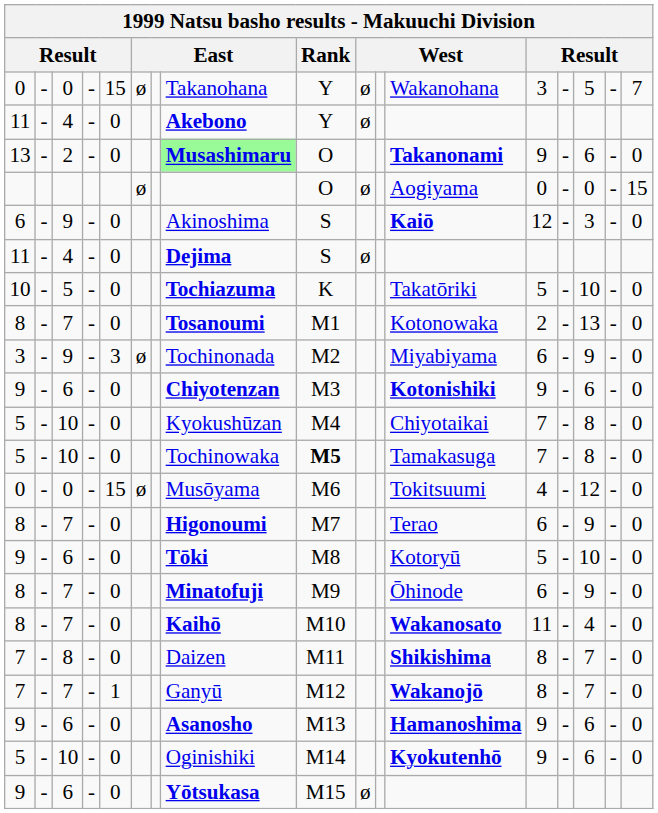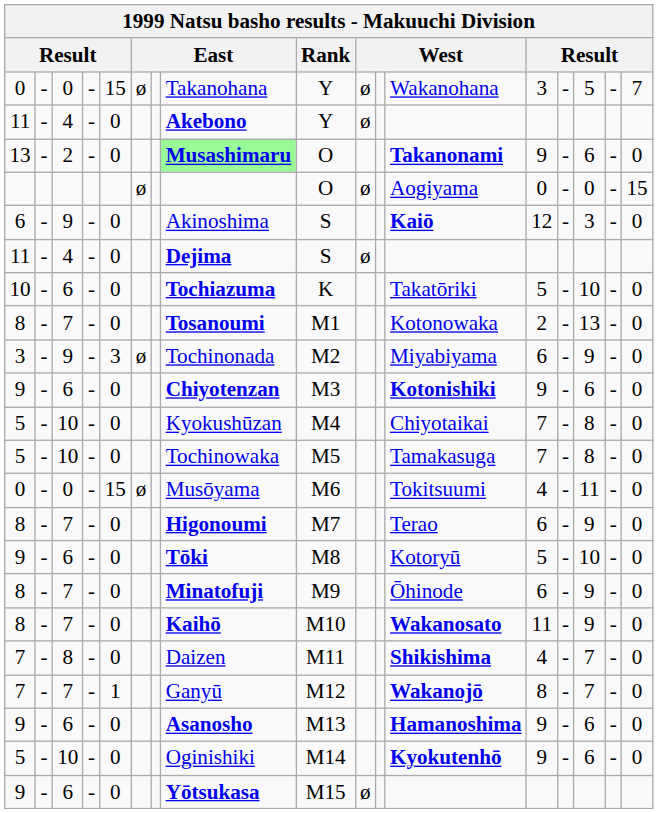(68, 289) 5 -> (68, 289) 6
(326, 456) bold -> (326, 456) normal
(589, 490) 12 -> (589, 490) 11
(589, 624) 4 -> (589, 624) 9
(542, 657) 8 -> (542, 657) 4
